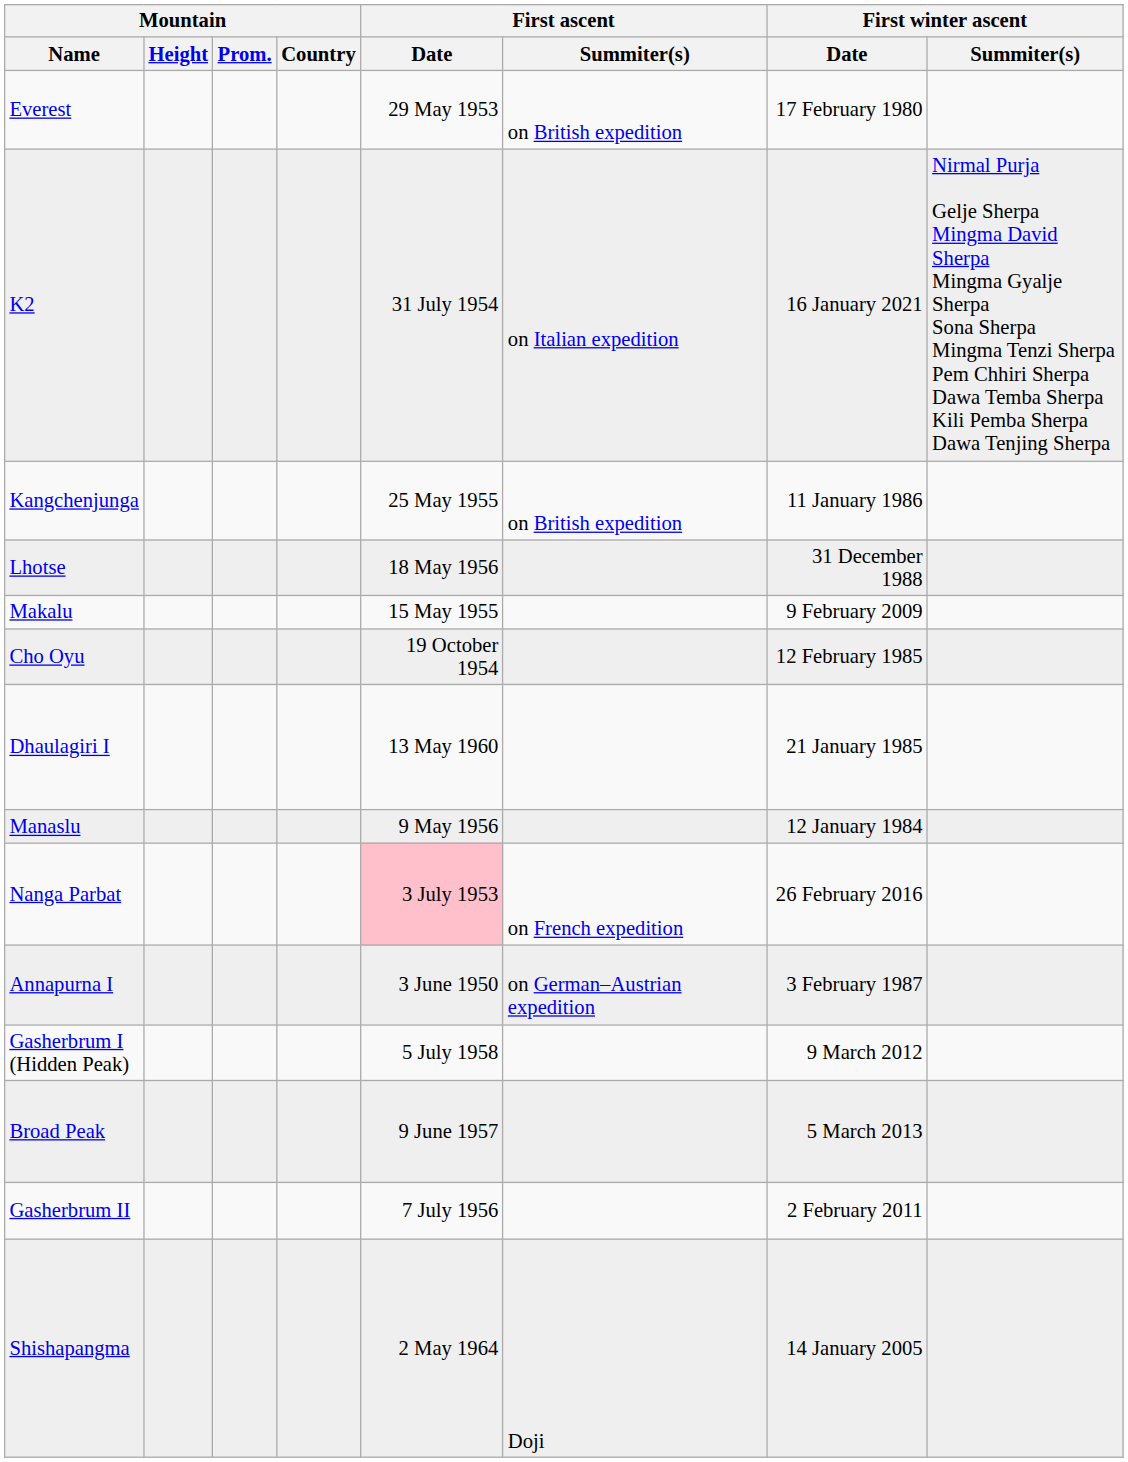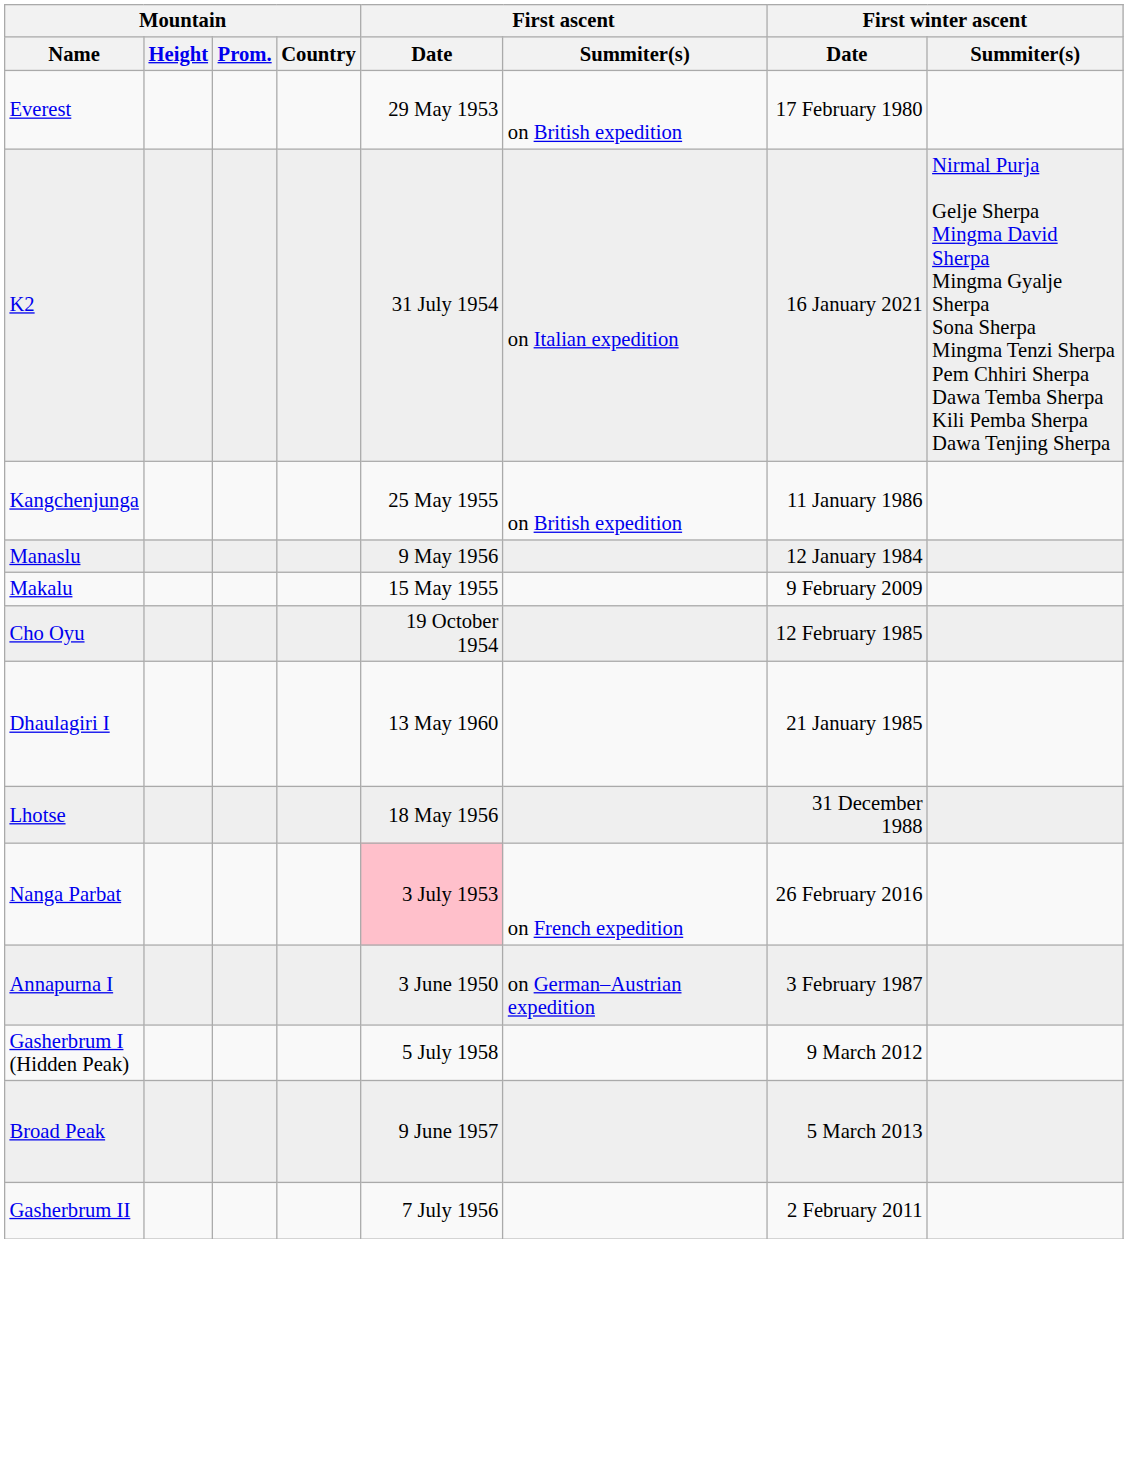rows swapped: (37, 567) <-> (45, 826)
- row: (70, 1347)
